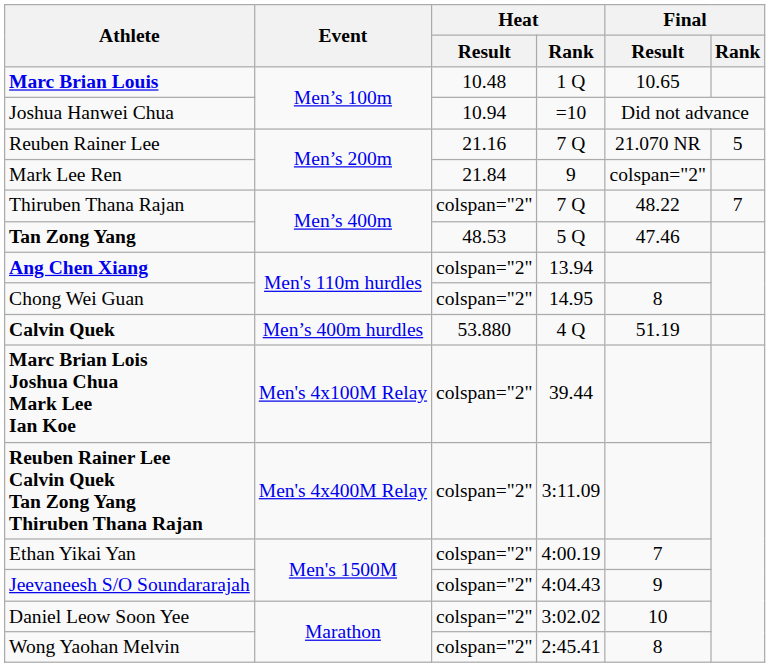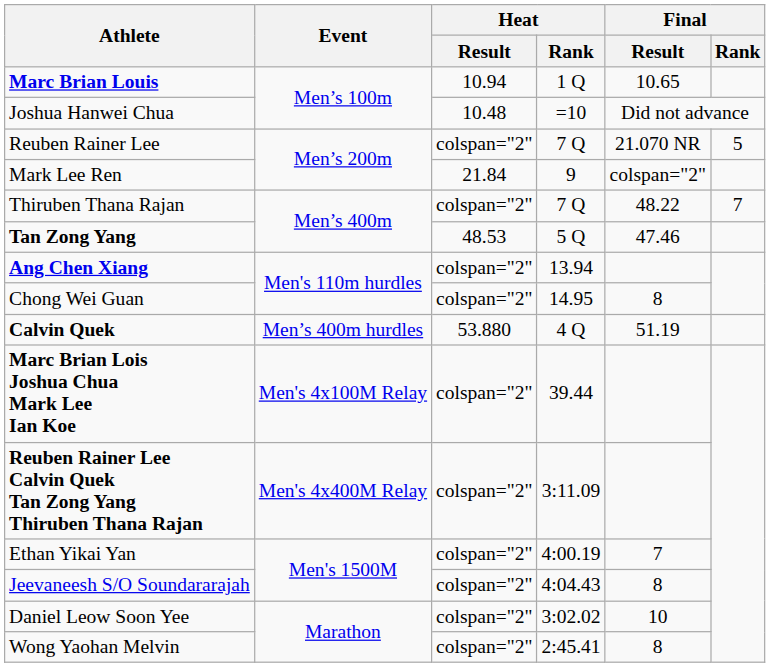(484, 81) 10.48 -> (484, 81) 10.94
(484, 112) 10.94 -> (484, 112) 10.48
(484, 143) 21.16 -> (484, 143) colspan="2"
(658, 585) 9 -> (658, 585) 8
